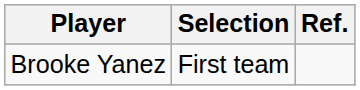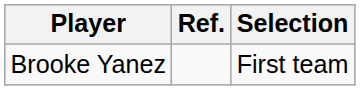columns swapped: (233, 24) <-> (325, 24)
